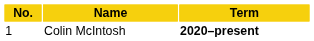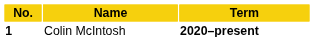(9, 30) normal -> (9, 30) bold
